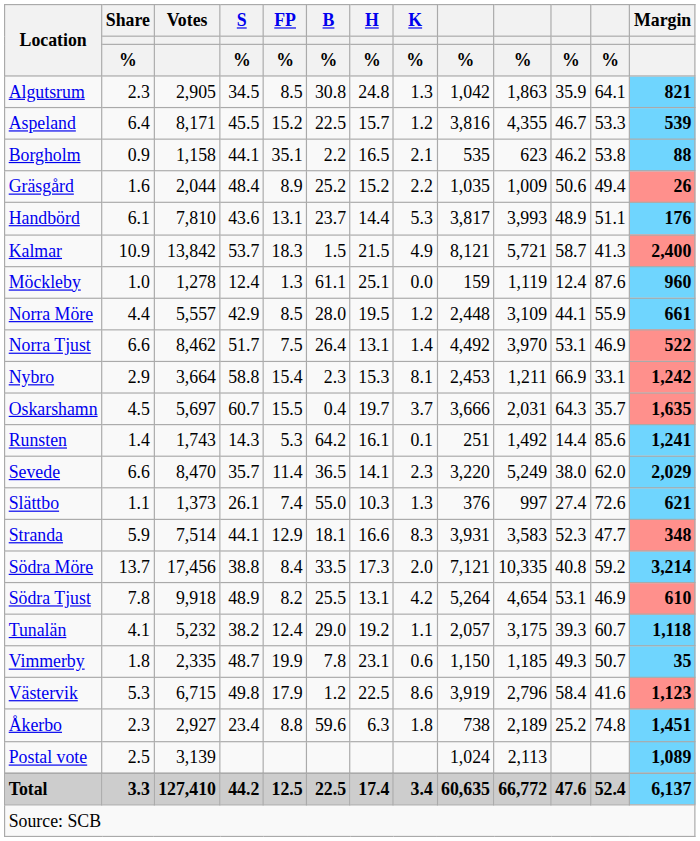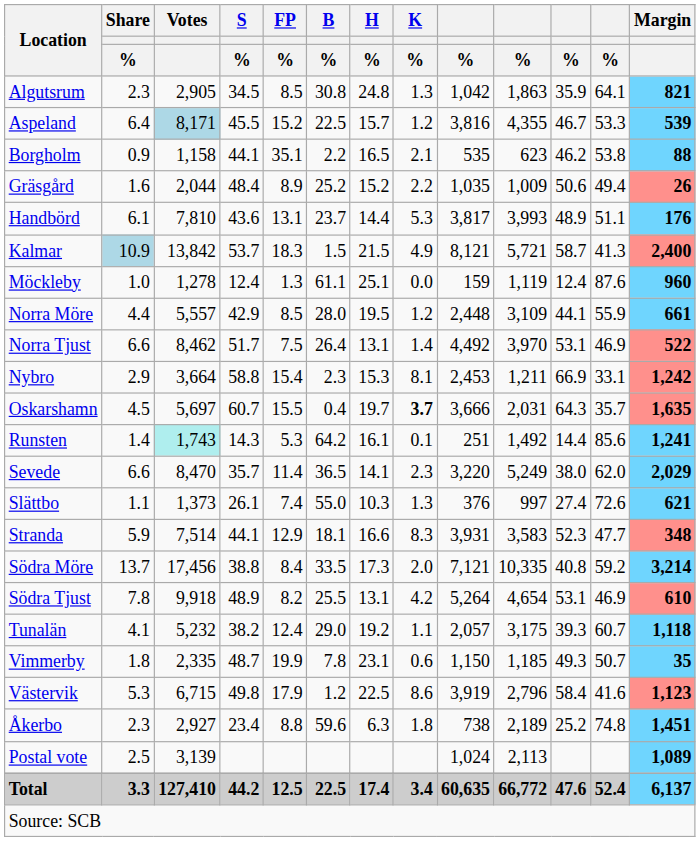(196, 123) no background -> (196, 123) lightblue background
(134, 250) no background -> (134, 250) lightblue background
(422, 408) normal -> (422, 408) bold
(196, 440) no background -> (196, 440) paleturquoise background
